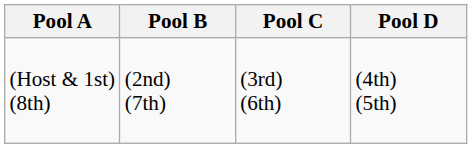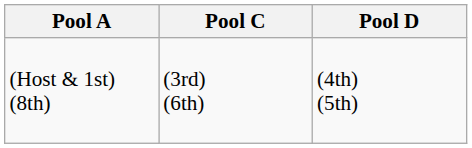- column: (178, 21)
